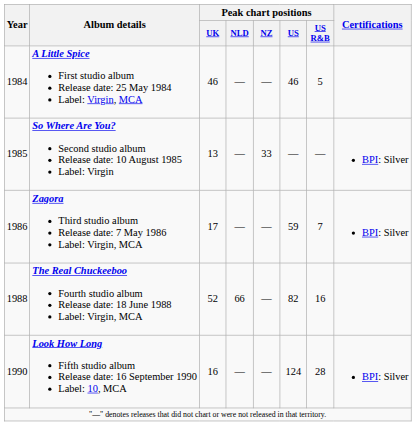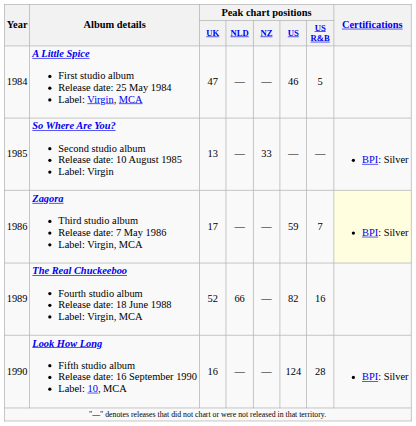(213, 82) 46 -> (213, 82) 47
(372, 233) no background -> (372, 233) lightyellow background
(17, 299) 1988 -> (17, 299) 1989
